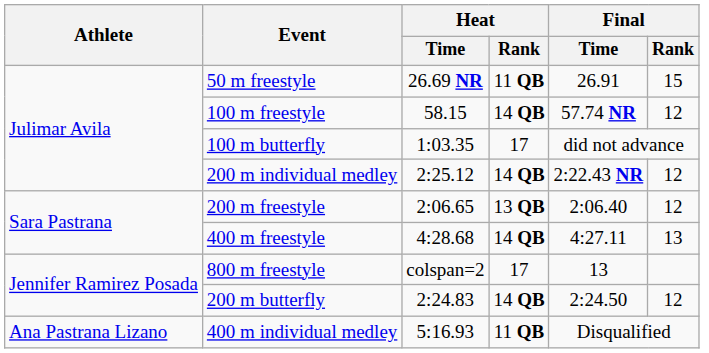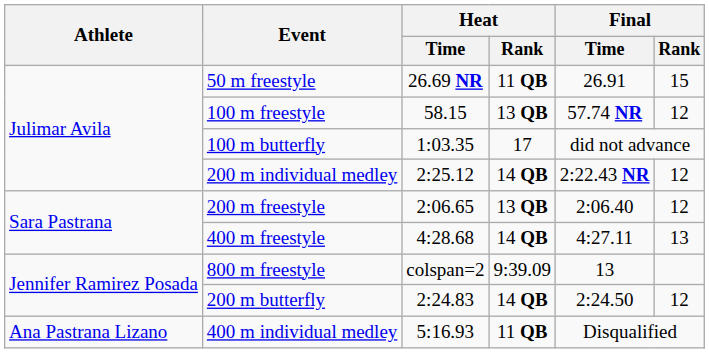(519, 112) 14 QB -> (522, 112) 13 QB
(519, 269) 17 -> (522, 269) 9:39.09
